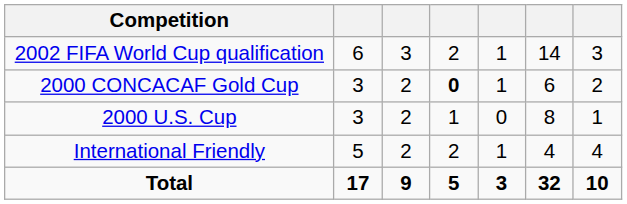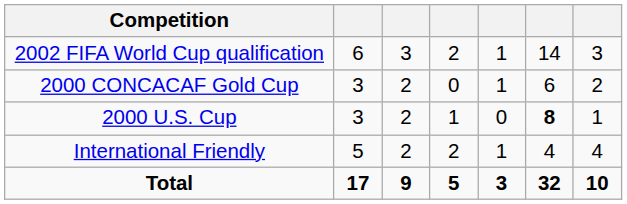(454, 85) bold -> (454, 85) normal
(549, 118) normal -> (549, 118) bold
